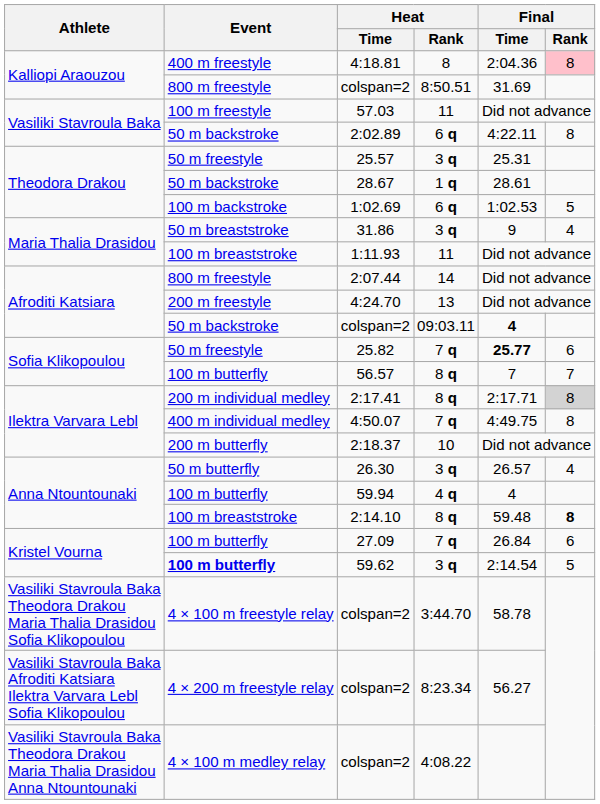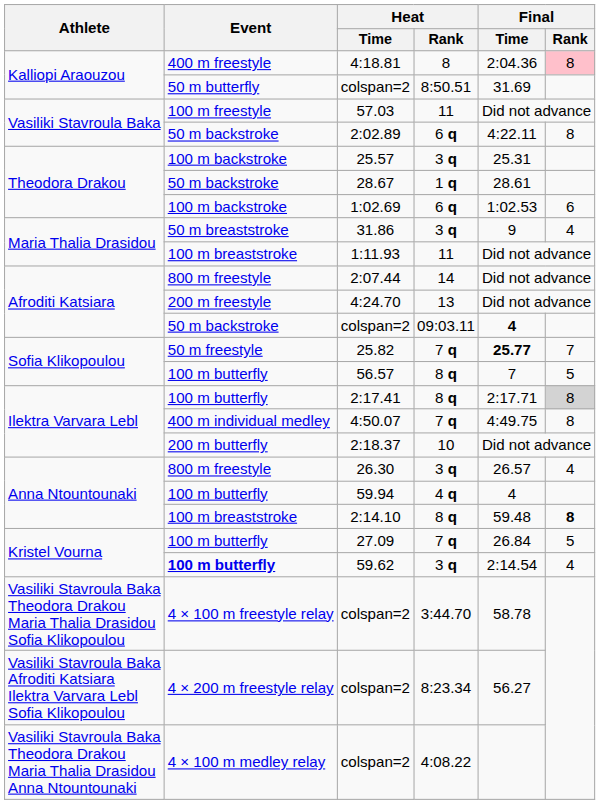(219, 87) 800 m freestyle -> (214, 87) 50 m butterfly
(215, 159) 50 m freestyle -> (227, 159) 100 m backstroke
(570, 207) 5 -> (570, 207) 6
(570, 350) 6 -> (570, 350) 7
(570, 374) 7 -> (570, 374) 5
(249, 398) 200 m individual medley -> (218, 398) 100 m butterfly
(214, 469) 50 m butterfly -> (219, 469) 800 m freestyle
(570, 541) 6 -> (570, 541) 5
(570, 565) 5 -> (570, 565) 4
